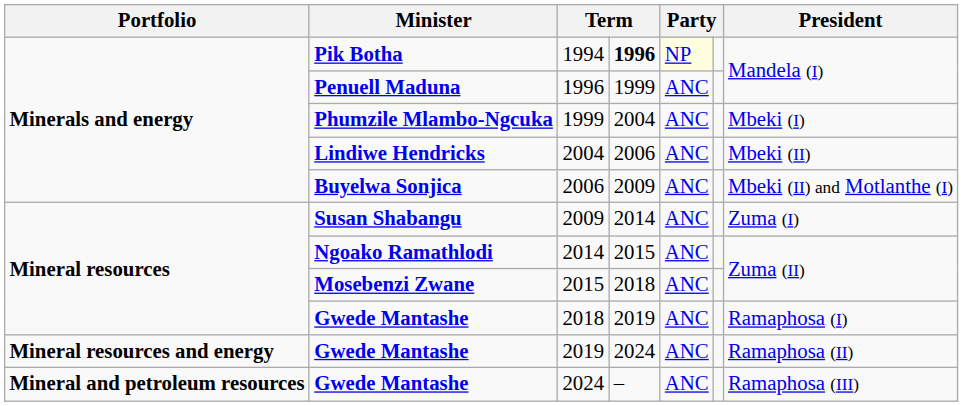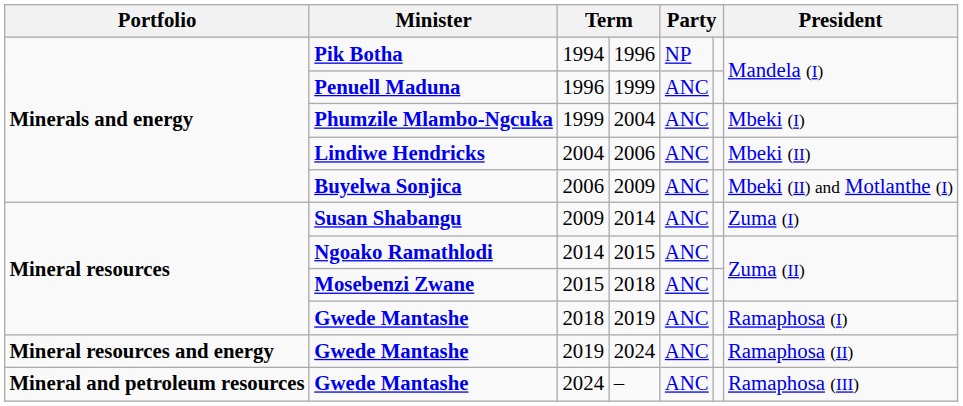(634, 53) bold -> (634, 53) normal
(678, 53) lightyellow background -> (678, 53) no background
